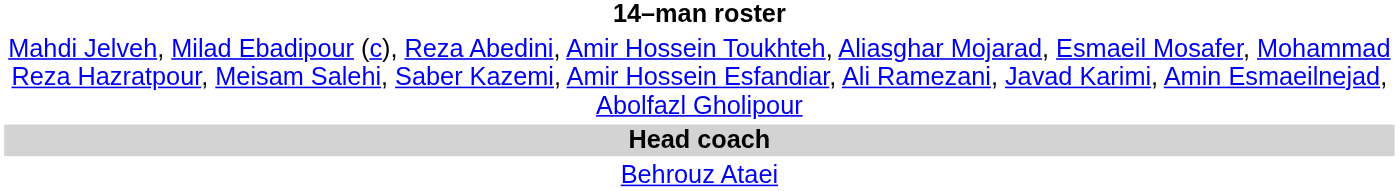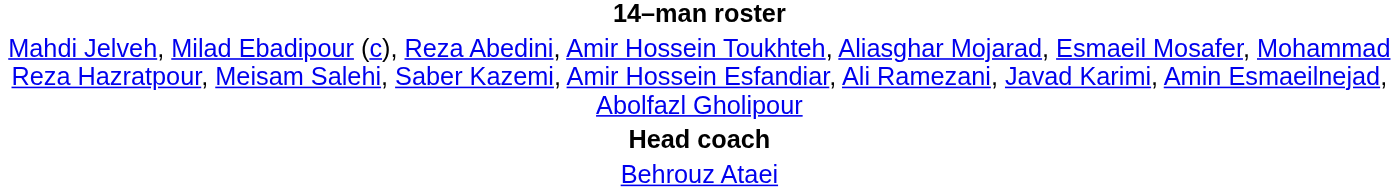(699, 140) lightgrey background -> (699, 140) no background
